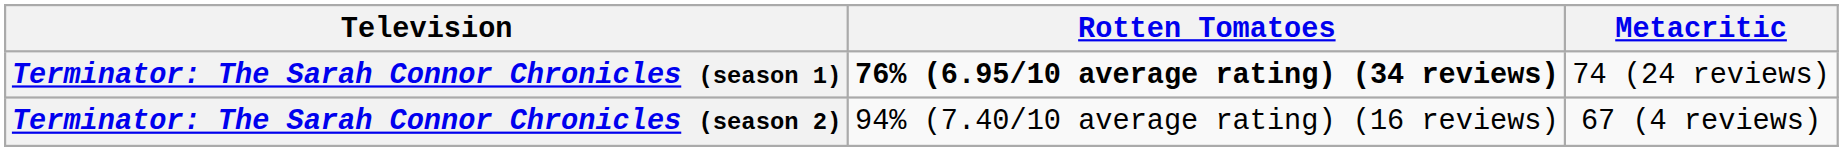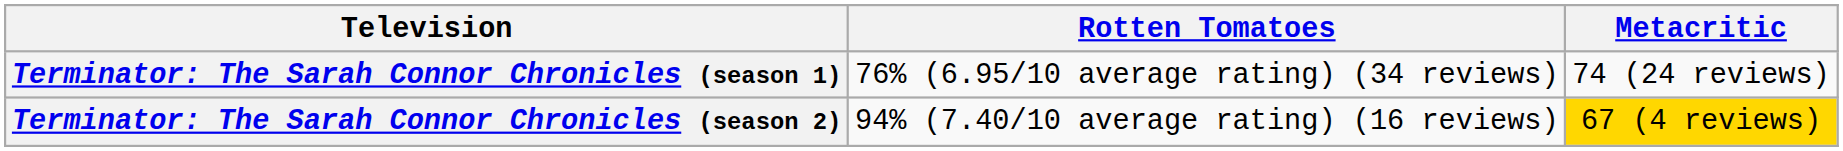(1207, 75) bold -> (1207, 75) normal
(1701, 122) no background -> (1701, 122) gold background
